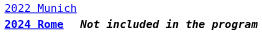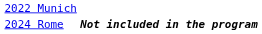(34, 24) bold -> (34, 24) normal
